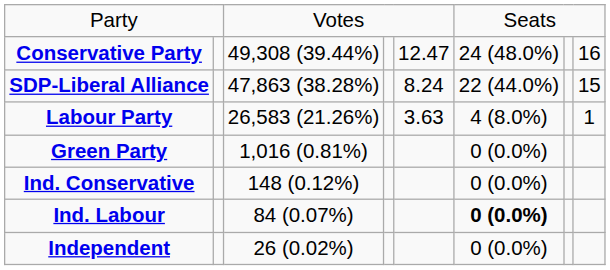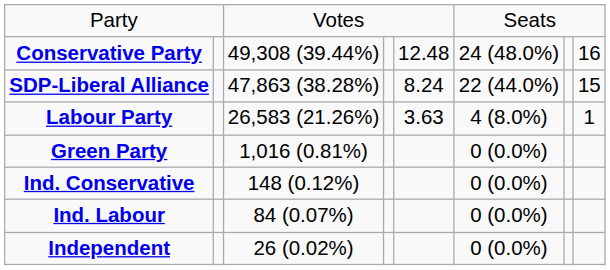(424, 53) 12.47 -> (424, 53) 12.48
(509, 215) bold -> (509, 215) normal
